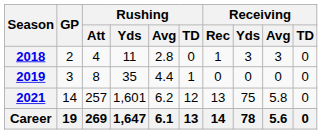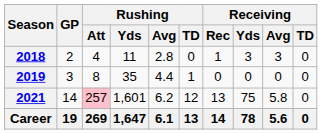(96, 98) no background -> (96, 98) pink background
